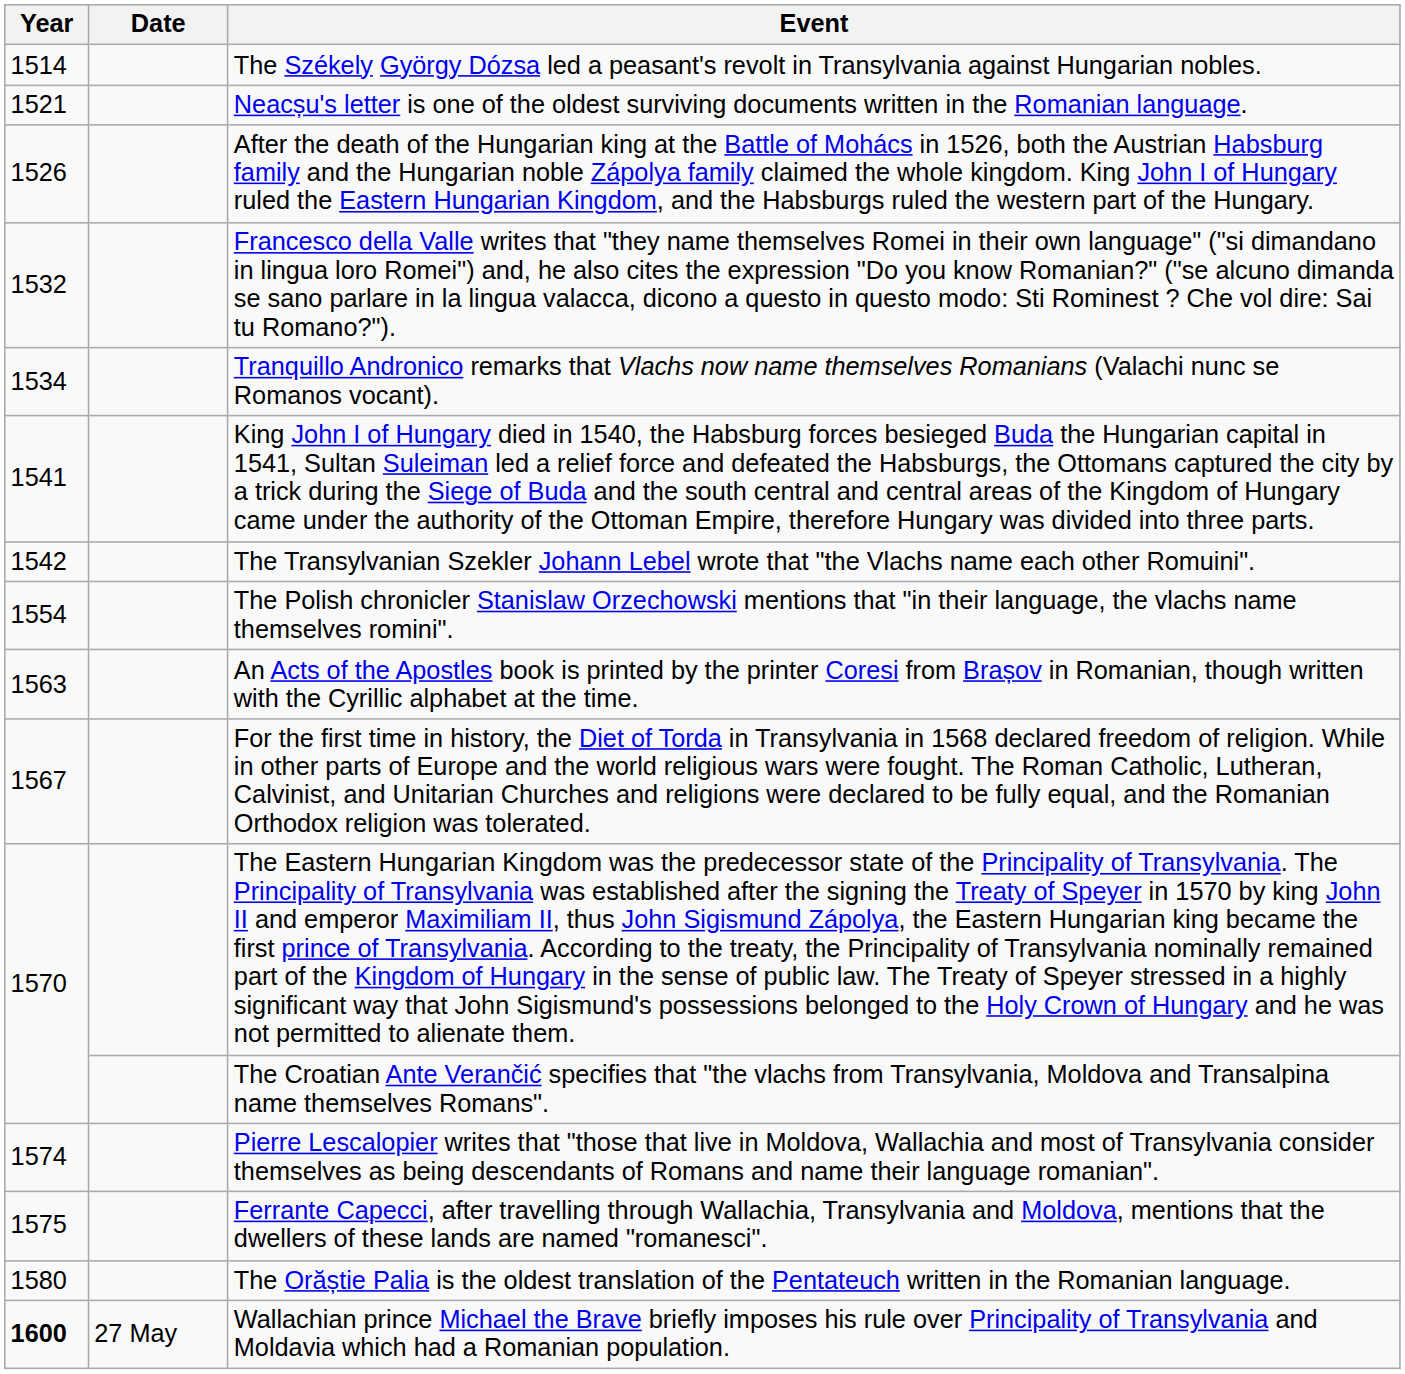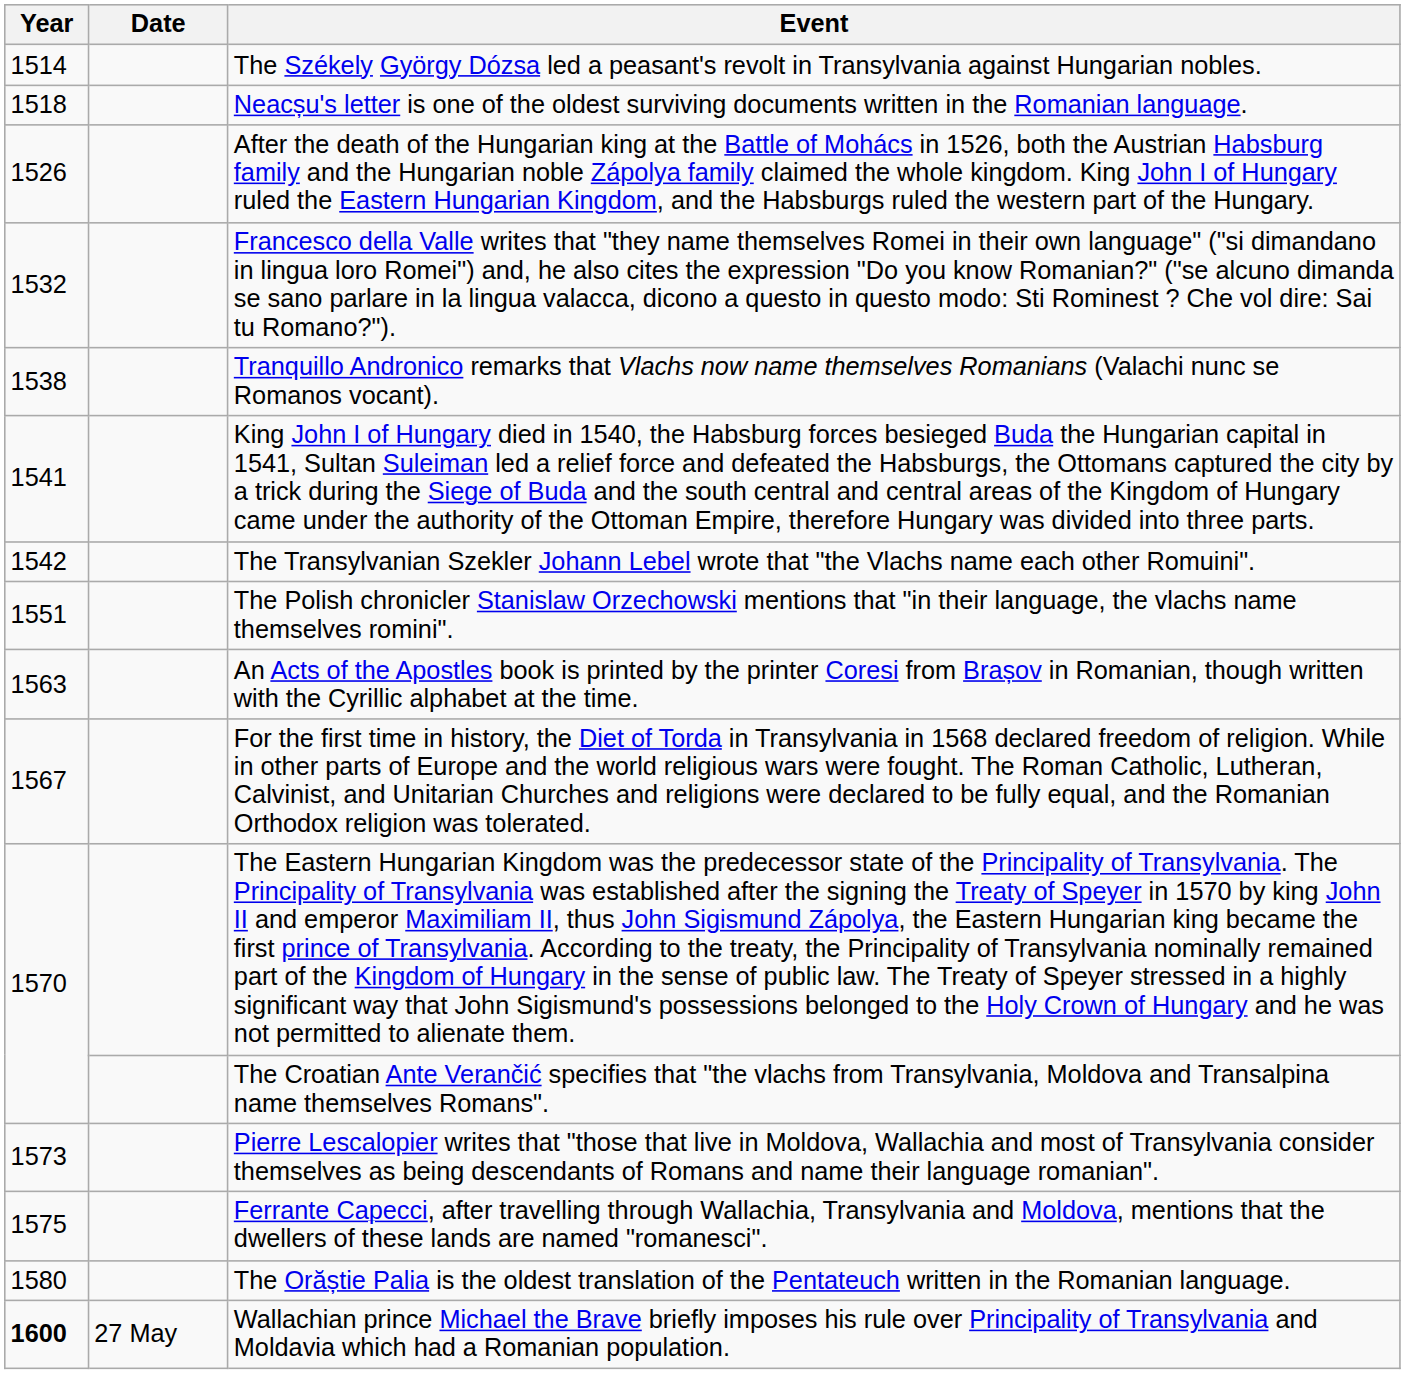(39, 104) 1521 -> (39, 104) 1518
(39, 381) 1534 -> (39, 381) 1538
(39, 615) 1554 -> (39, 615) 1551
(39, 1157) 1574 -> (39, 1157) 1573
